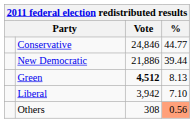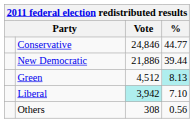(148, 77) bold -> (148, 77) normal
(178, 77) no background -> (178, 77) paleturquoise background
(148, 93) no background -> (148, 93) paleturquoise background
(178, 110) lightsalmon background -> (178, 110) no background
